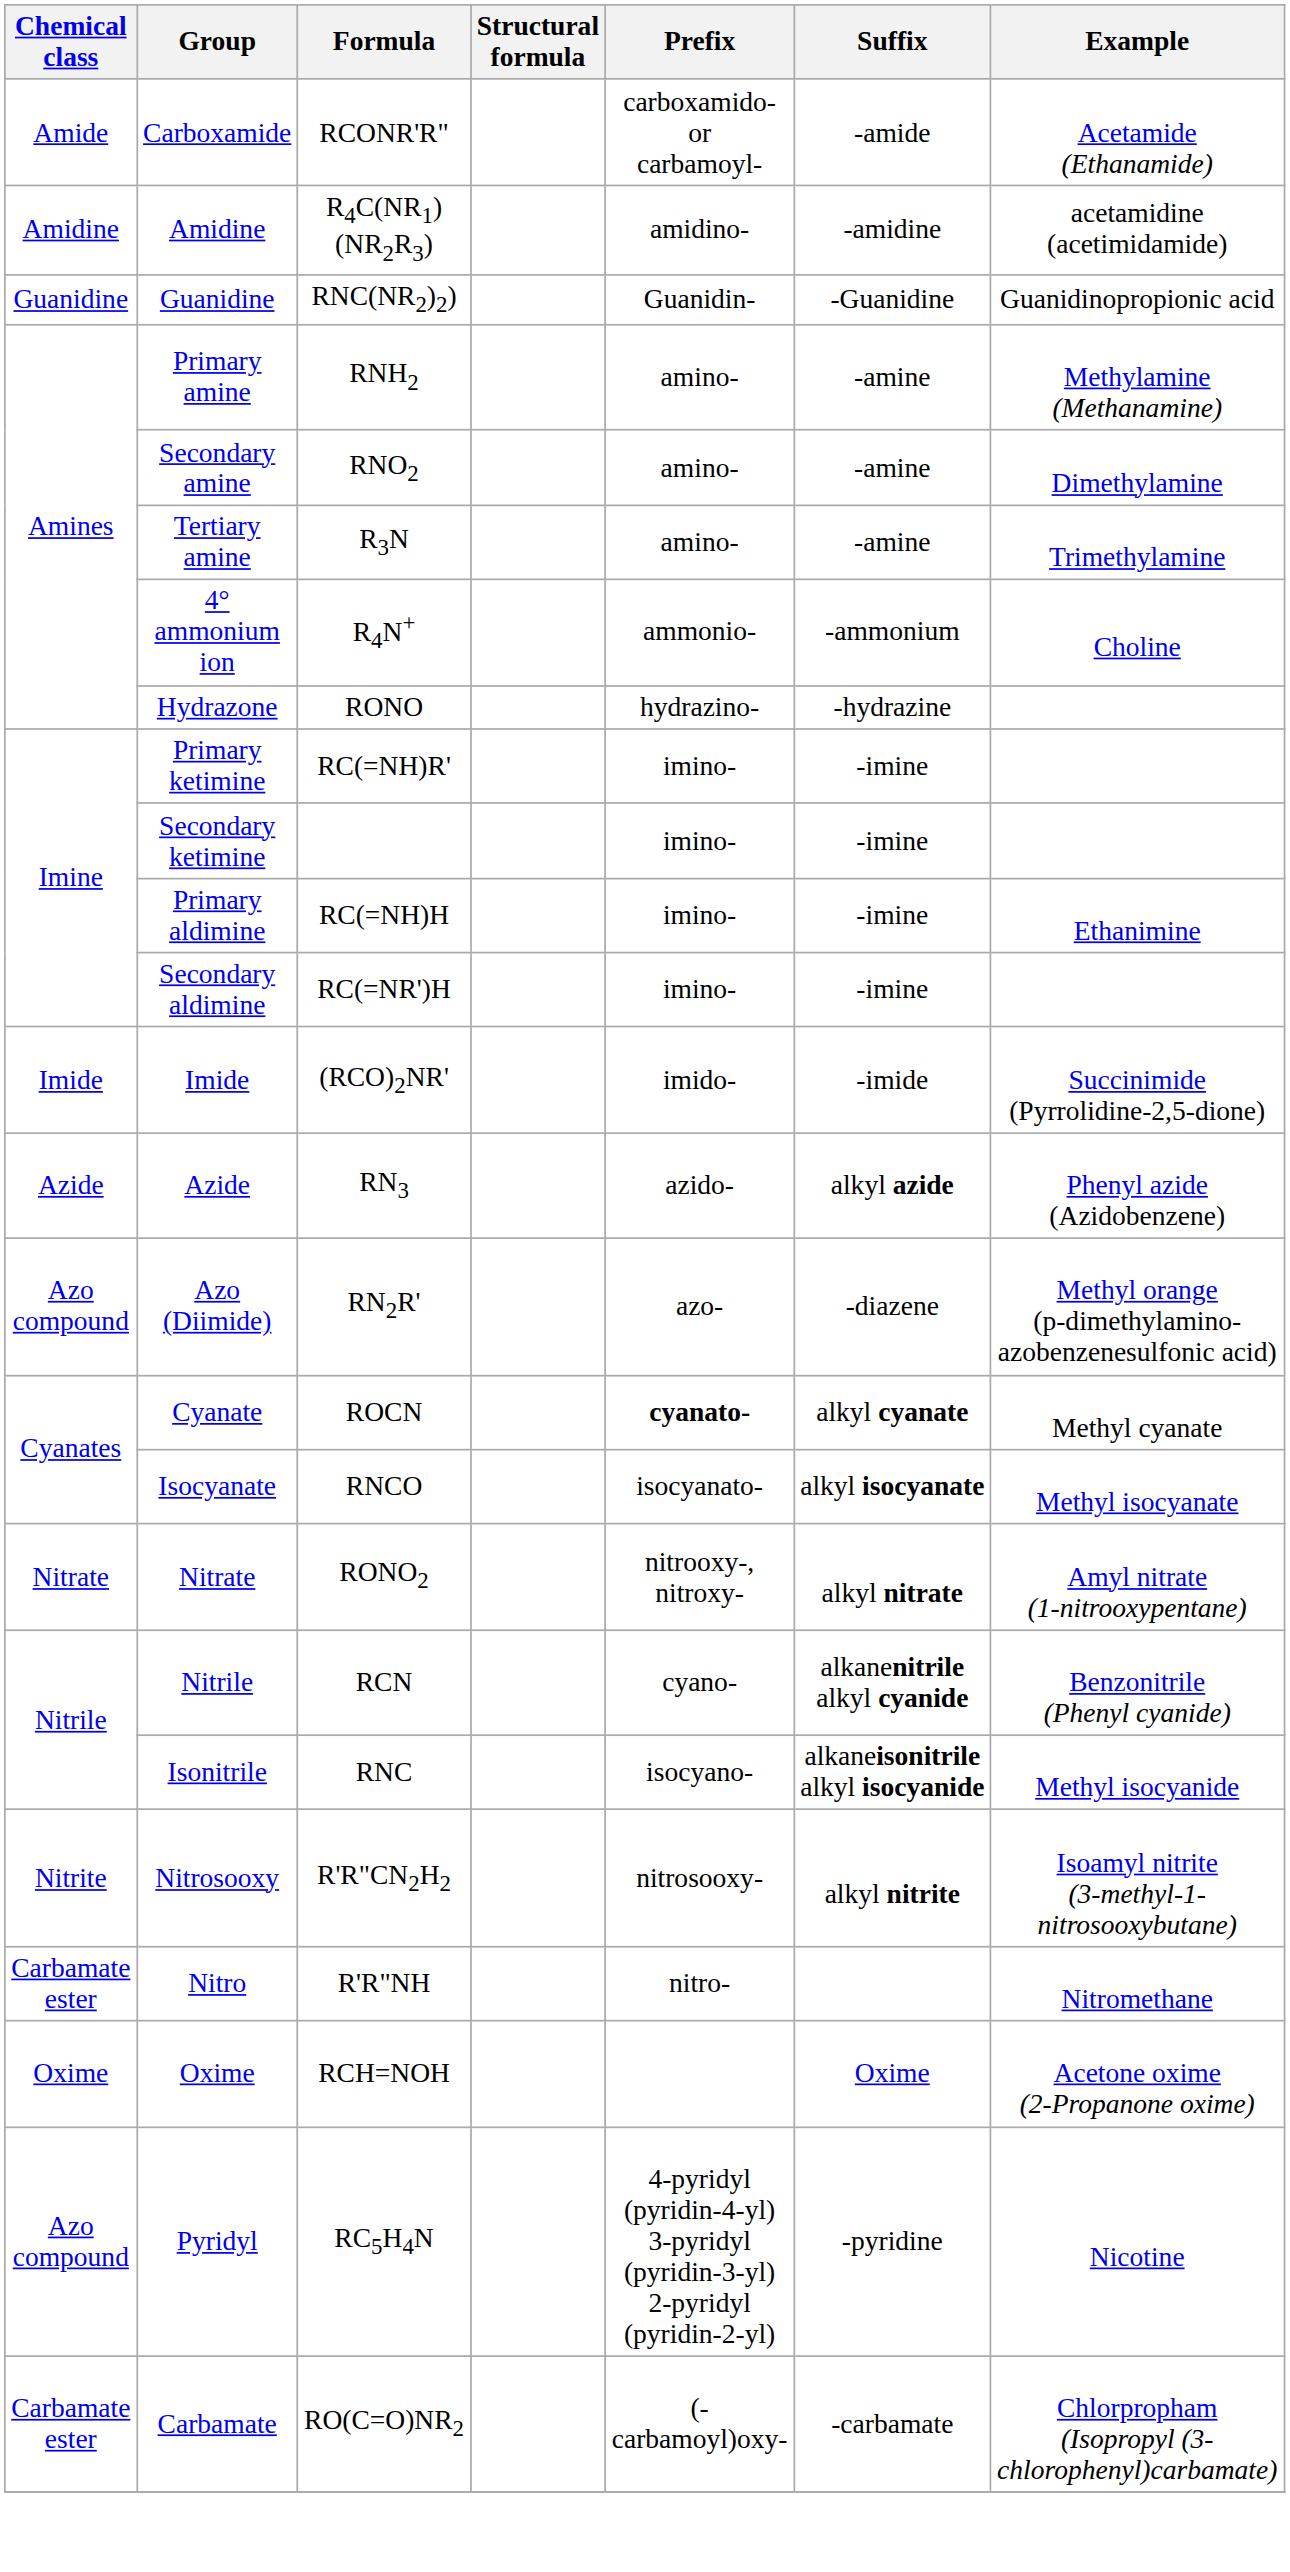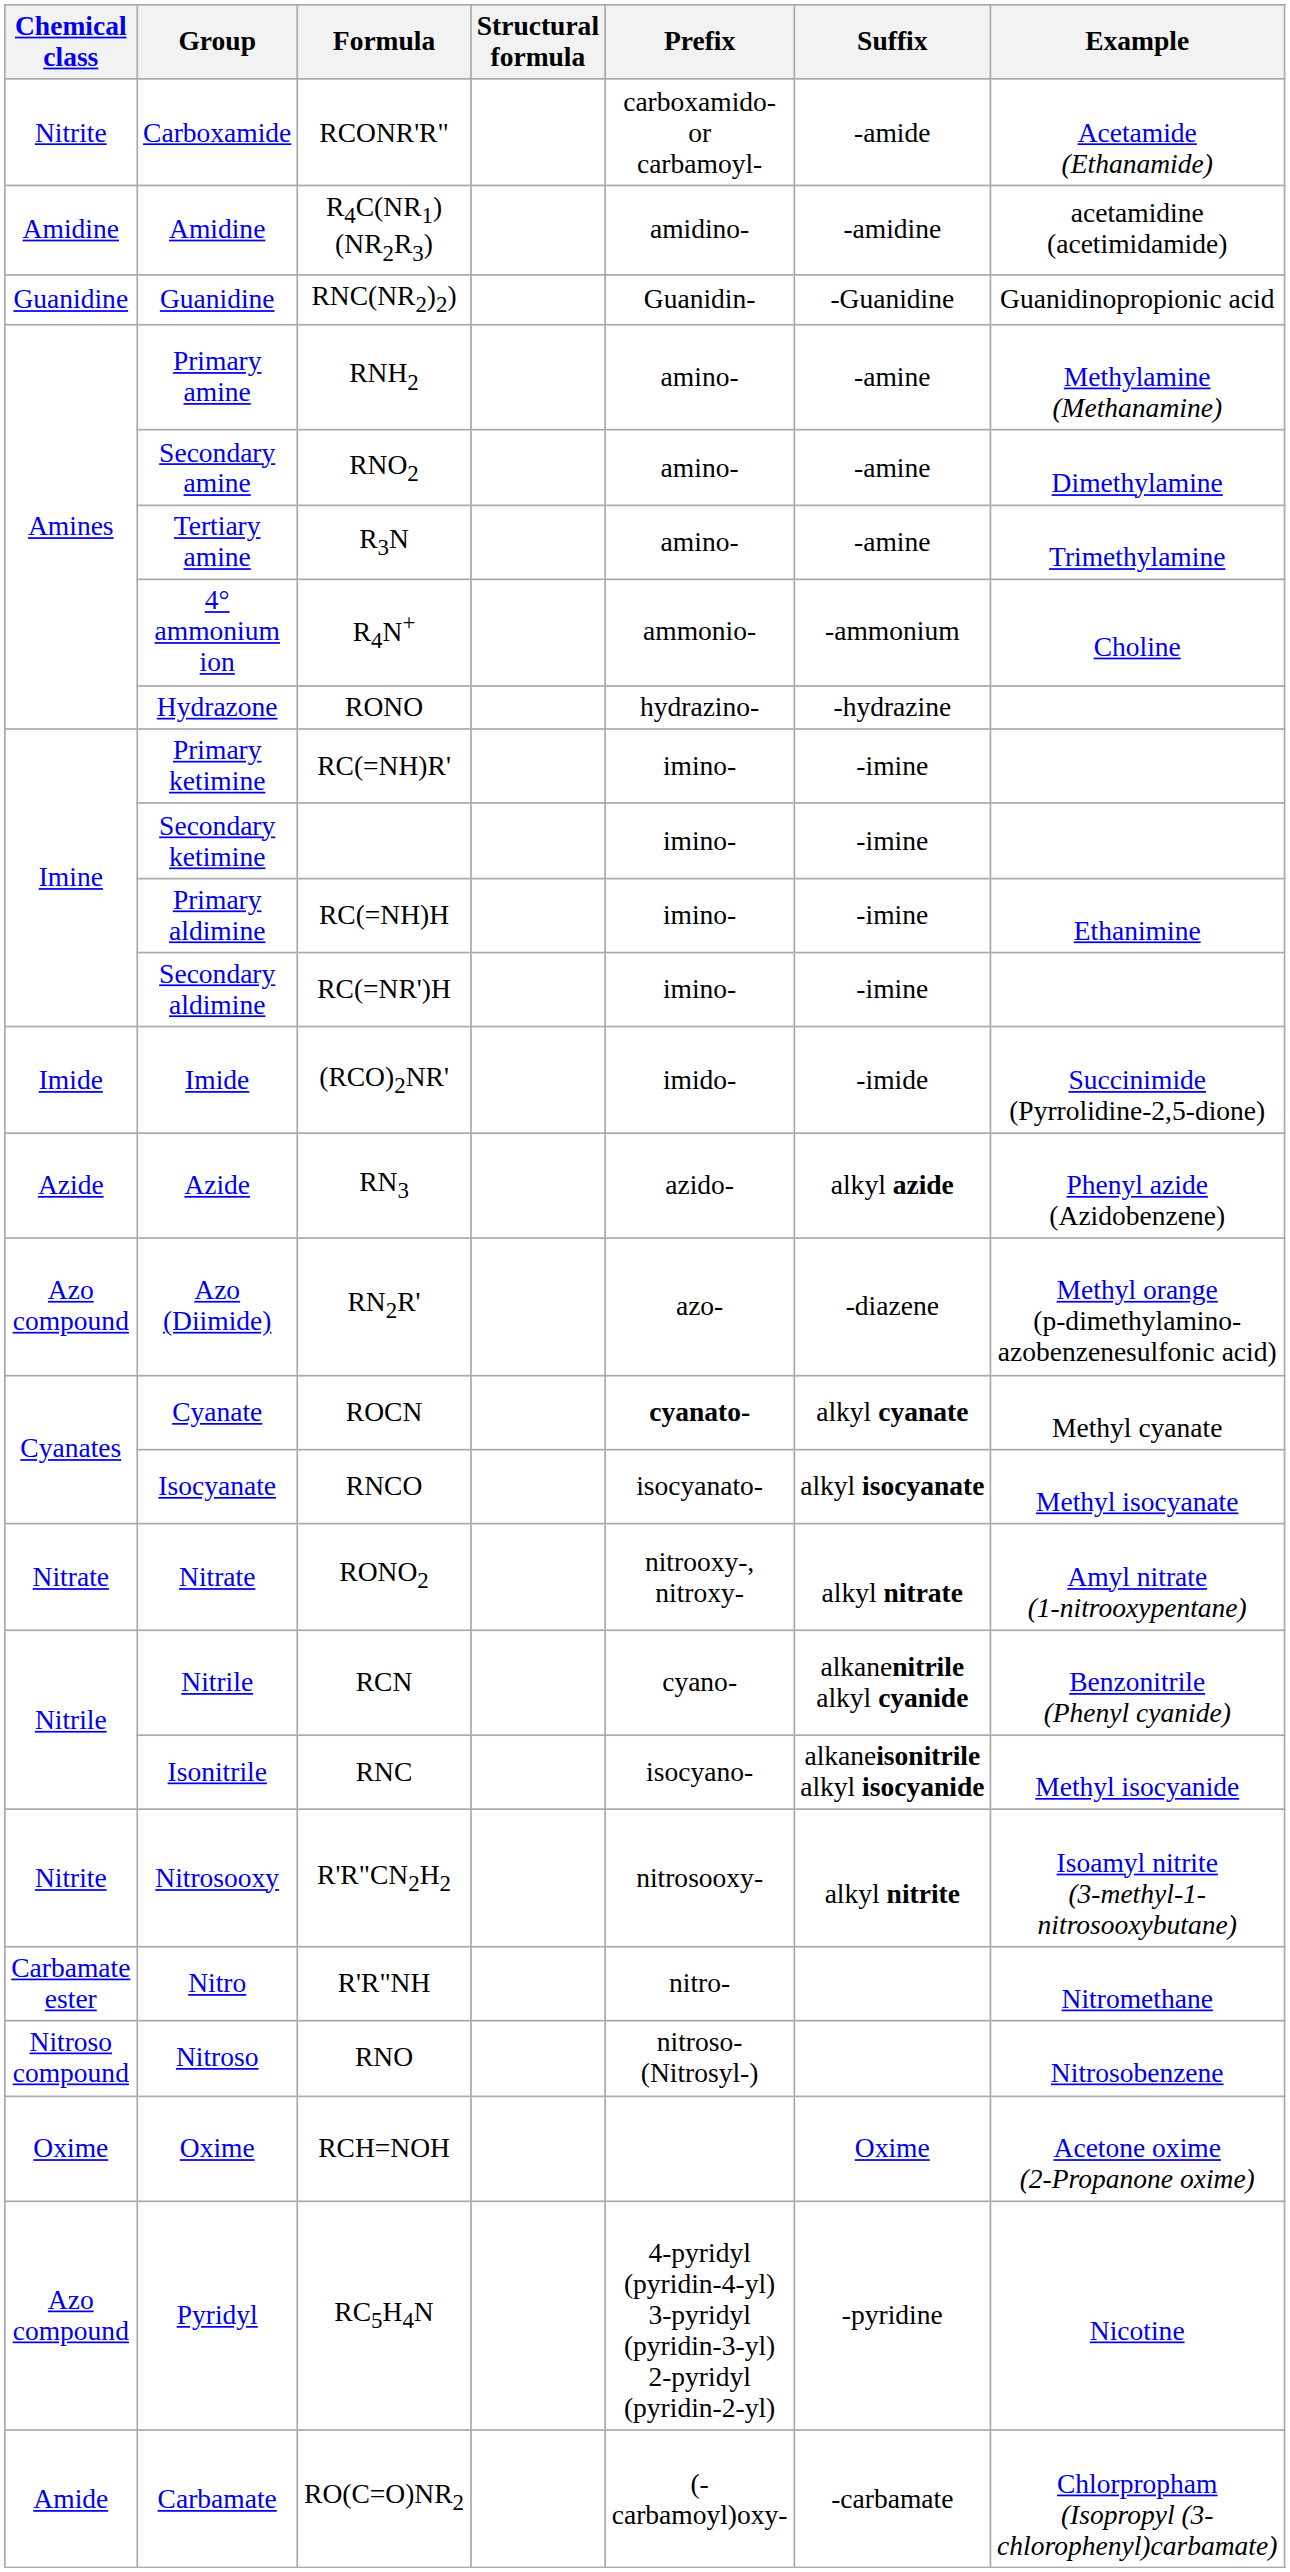(71, 131) Amide -> (71, 131) Nitrite
+ row: (217, 2057)
(71, 2423) Carbamate ester -> (71, 2498) Amide
